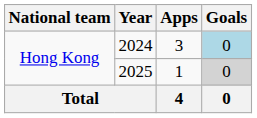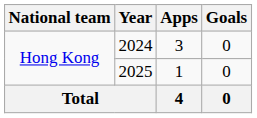(226, 44) lightblue background -> (226, 44) no background
(226, 71) lightgrey background -> (226, 71) no background
